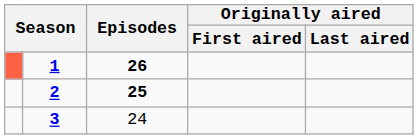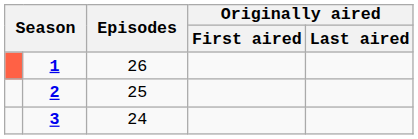(137, 66) bold -> (137, 66) normal
(137, 93) bold -> (137, 93) normal
